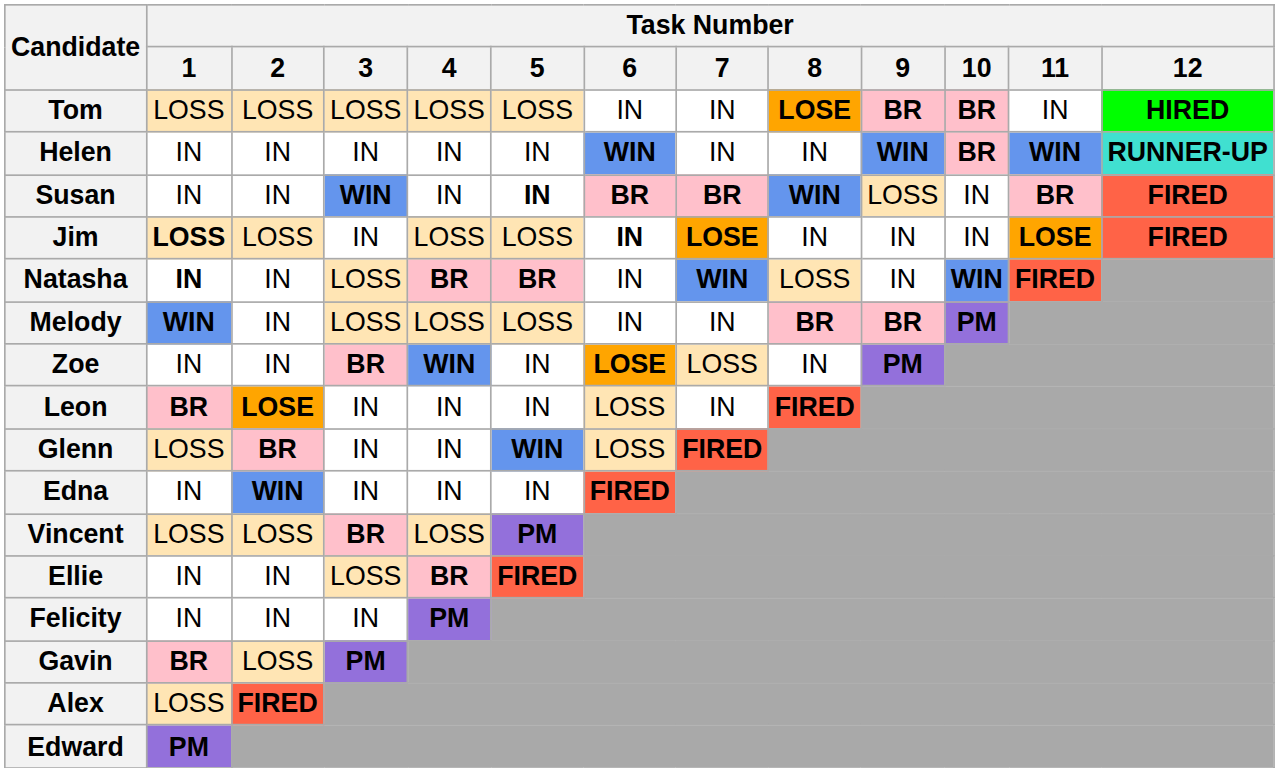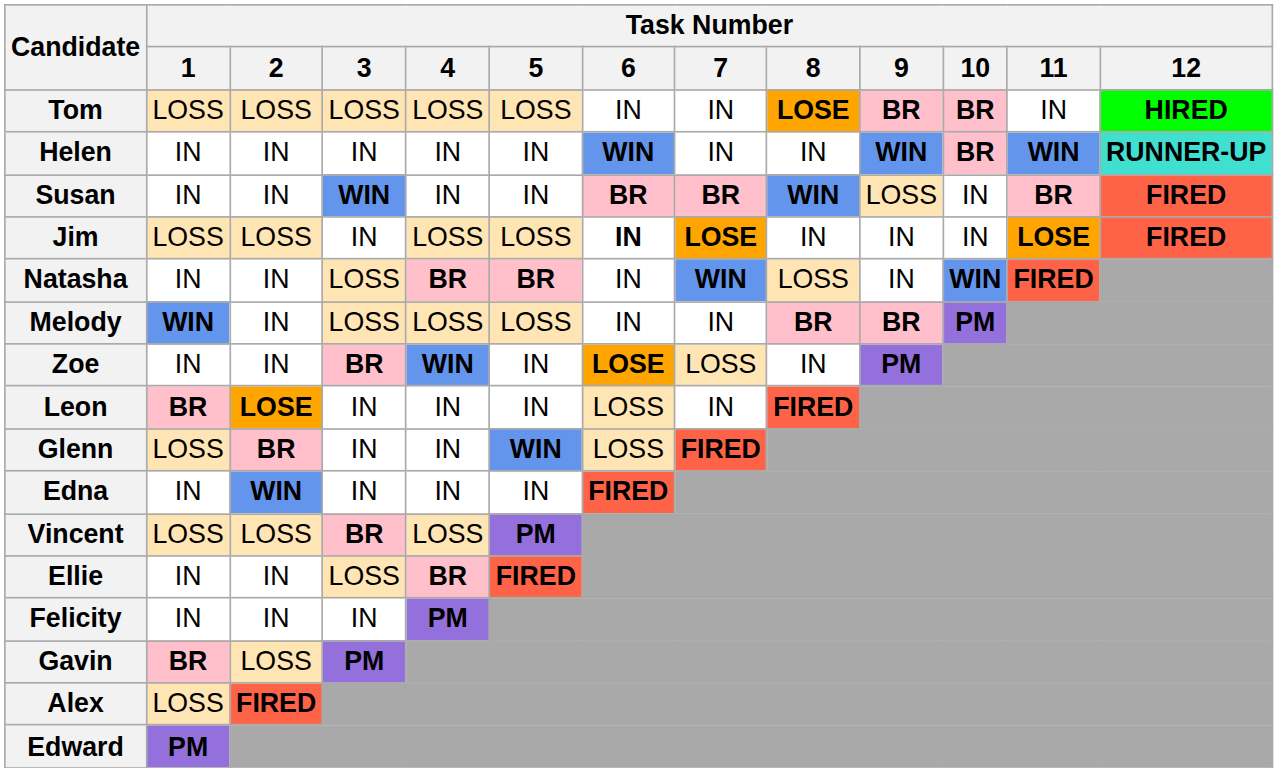(537, 195) bold -> (536, 195) normal
(189, 237) bold -> (188, 237) normal
(189, 279) bold -> (188, 279) normal
